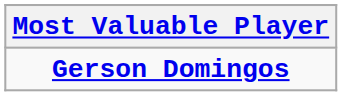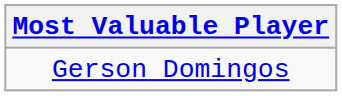(171, 70) bold -> (171, 70) normal
